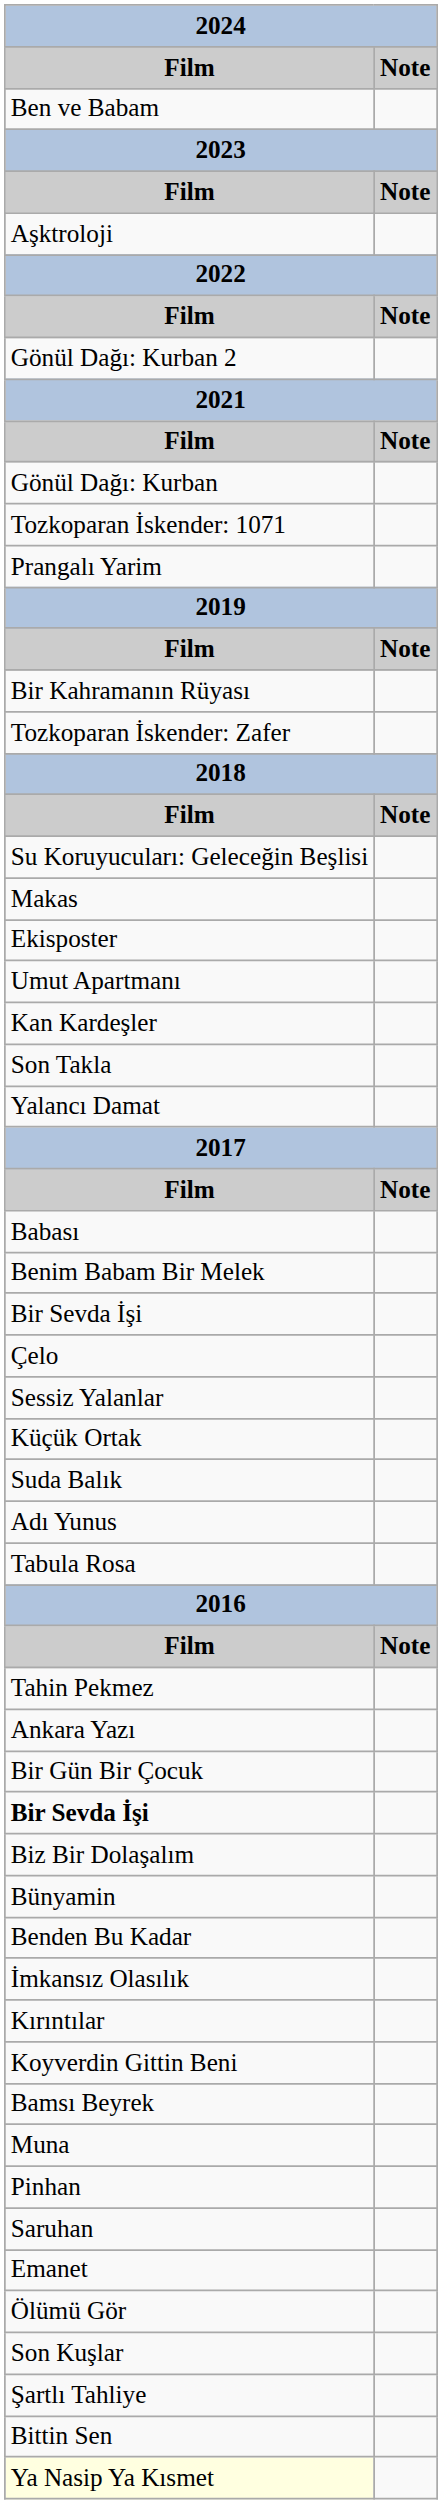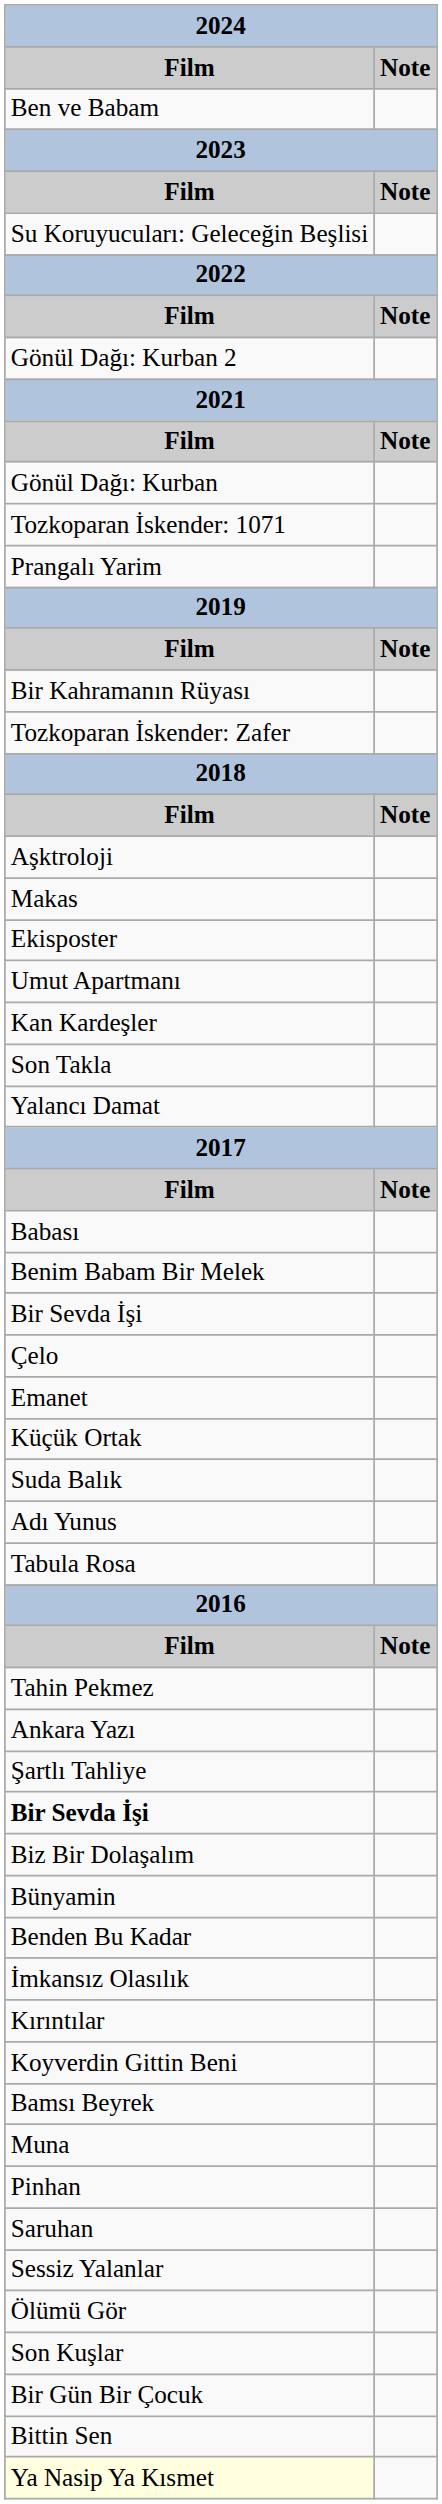(62, 233) Aşktroloji -> (189, 233) Su Koruyucuları: Geleceğin Beşlisi
(189, 856) Su Koruyucuları: Geleceğin Beşlisi -> (62, 856) Aşktroloji
(87, 1397) Sessiz Yalanlar -> (49, 1397) Emanet
(107, 1771) Bir Gün Bir Çocuk -> (79, 1771) Şartlı Tahliye
(49, 2270) Emanet -> (87, 2270) Sessiz Yalanlar
(79, 2394) Şartlı Tahliye -> (107, 2394) Bir Gün Bir Çocuk
